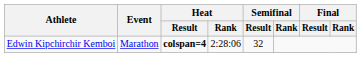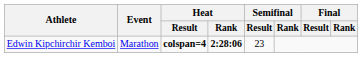(226, 44) normal -> (226, 44) bold
(258, 44) 32 -> (259, 44) 23
